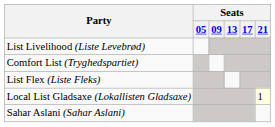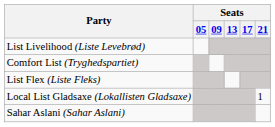(260, 96) lightyellow background -> (260, 96) no background
